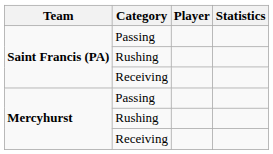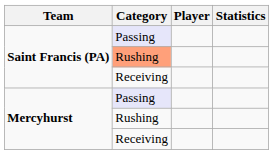(135, 36) no background -> (135, 36) lavender background
(137, 56) no background -> (137, 56) lightsalmon background
(135, 97) no background -> (135, 97) lavender background
